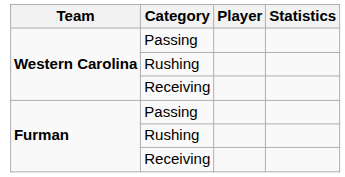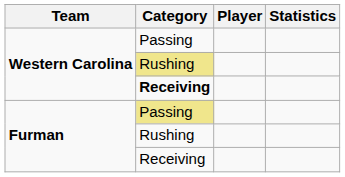(172, 64) no background -> (167, 64) khaki background
(177, 88) normal -> (175, 88) bold
(171, 111) no background -> (166, 111) khaki background
